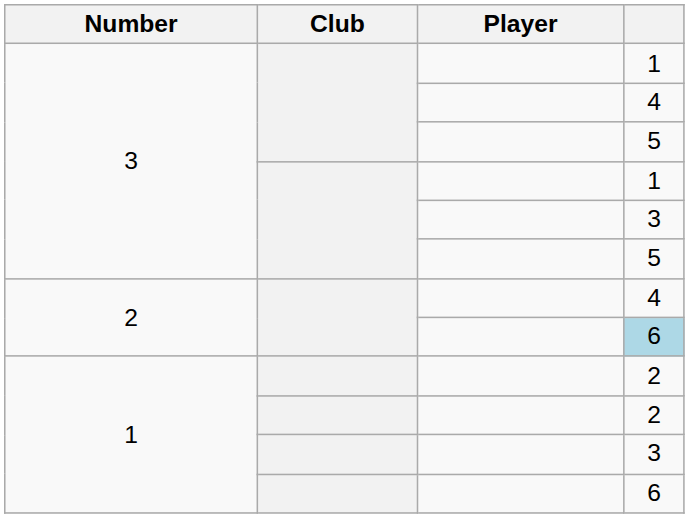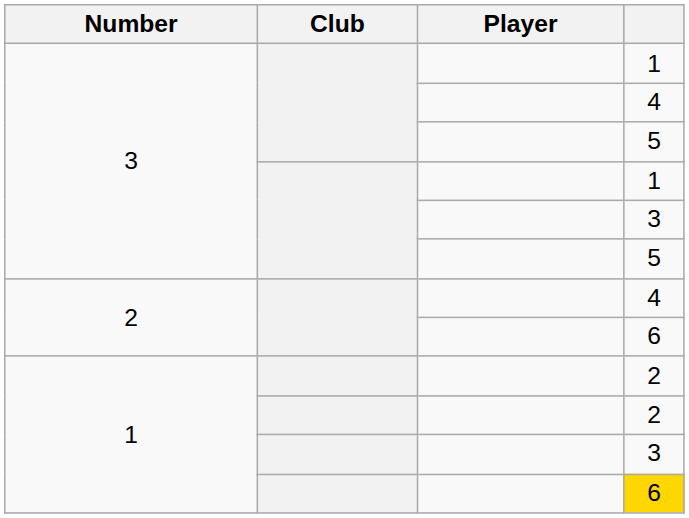(654, 336) lightblue background -> (654, 336) no background
(654, 492) no background -> (654, 492) gold background
